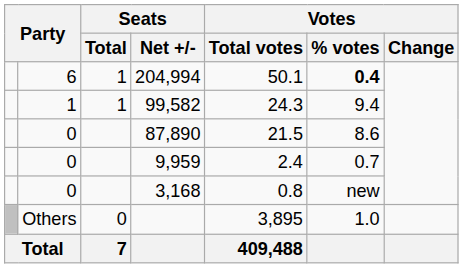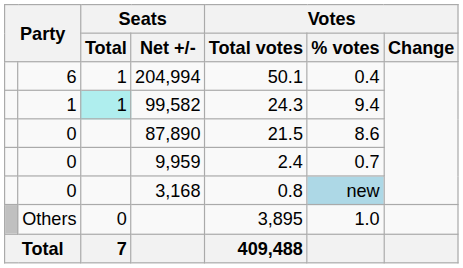(367, 76) bold -> (367, 76) normal
(122, 105) no background -> (122, 105) paleturquoise background
(363, 191) no background -> (363, 191) lightblue background
